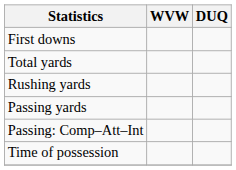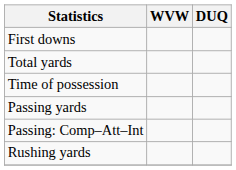rows swapped: (49, 84) <-> (63, 153)
